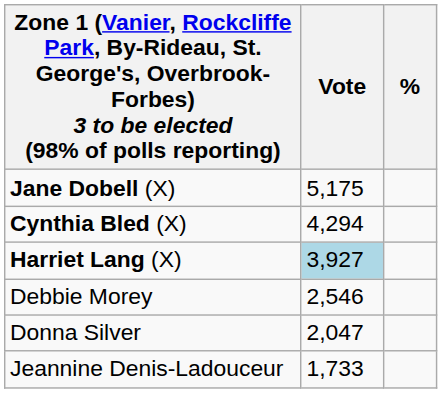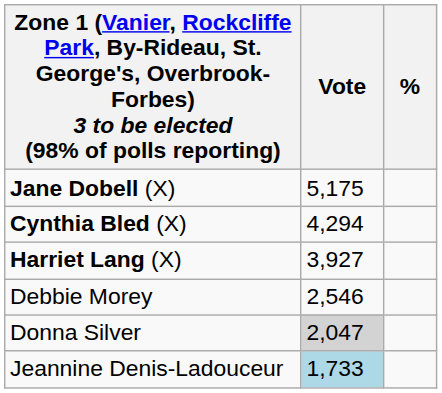(335, 260) lightblue background -> (335, 260) no background
(335, 332) no background -> (335, 332) lightgrey background
(335, 369) no background -> (335, 369) lightblue background
